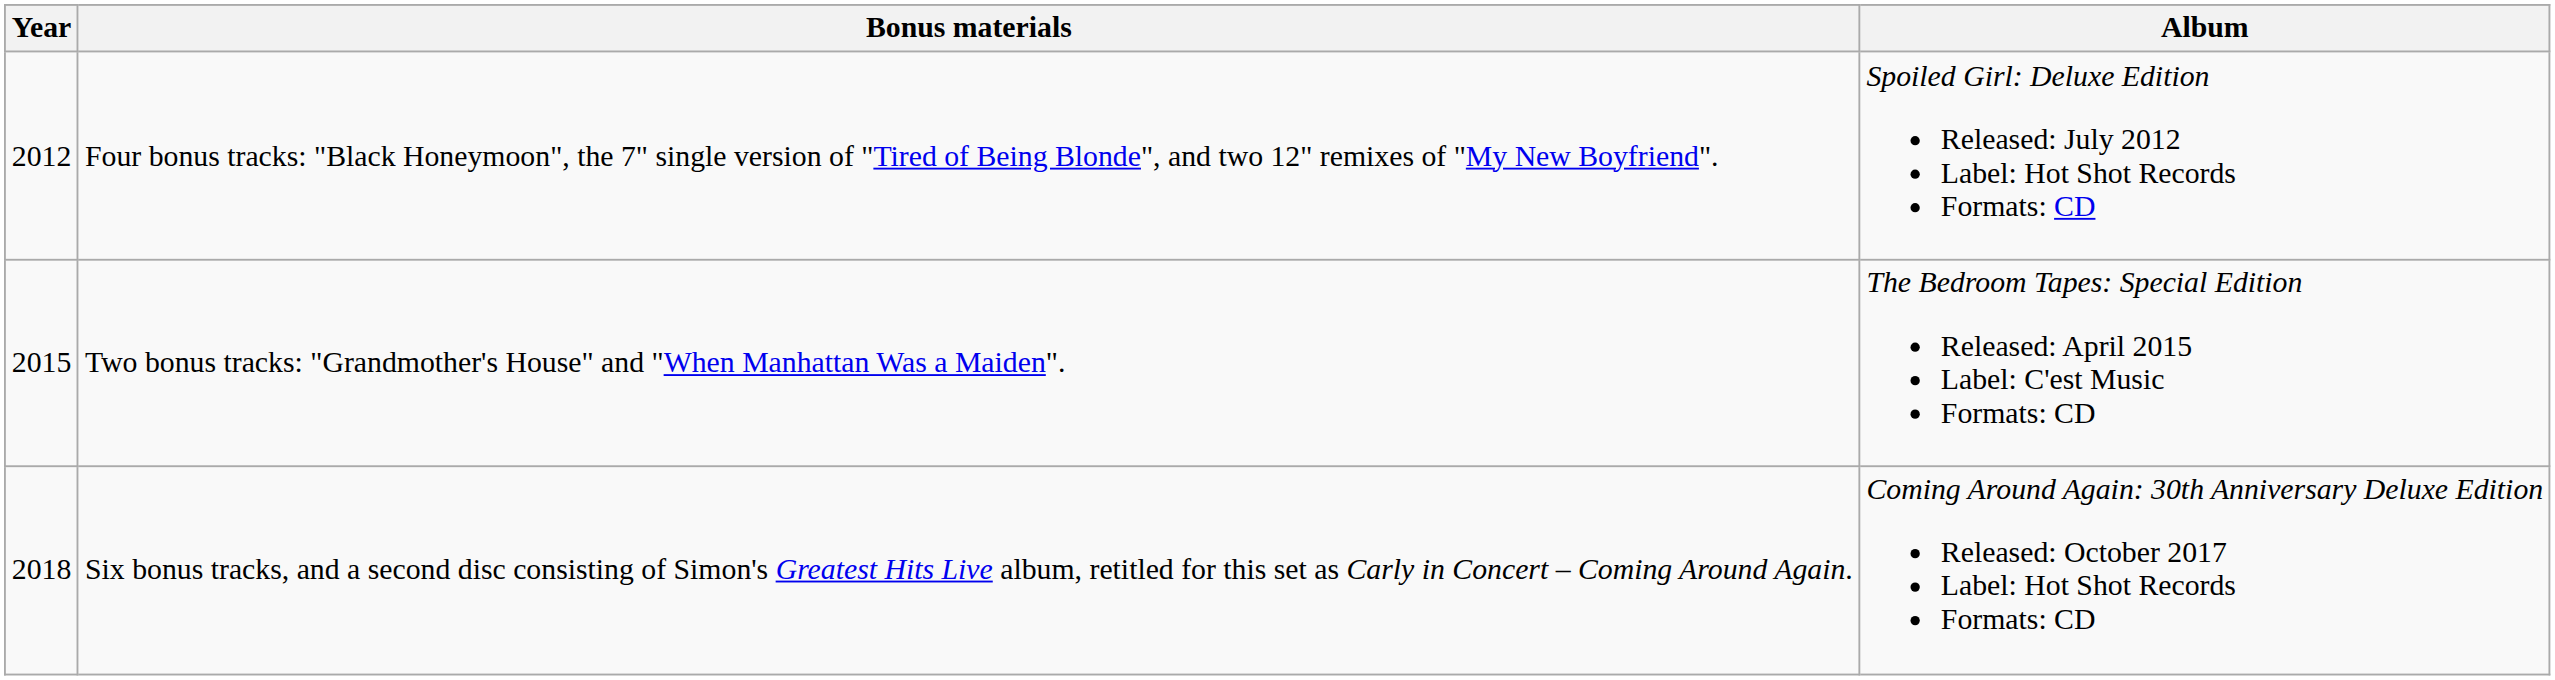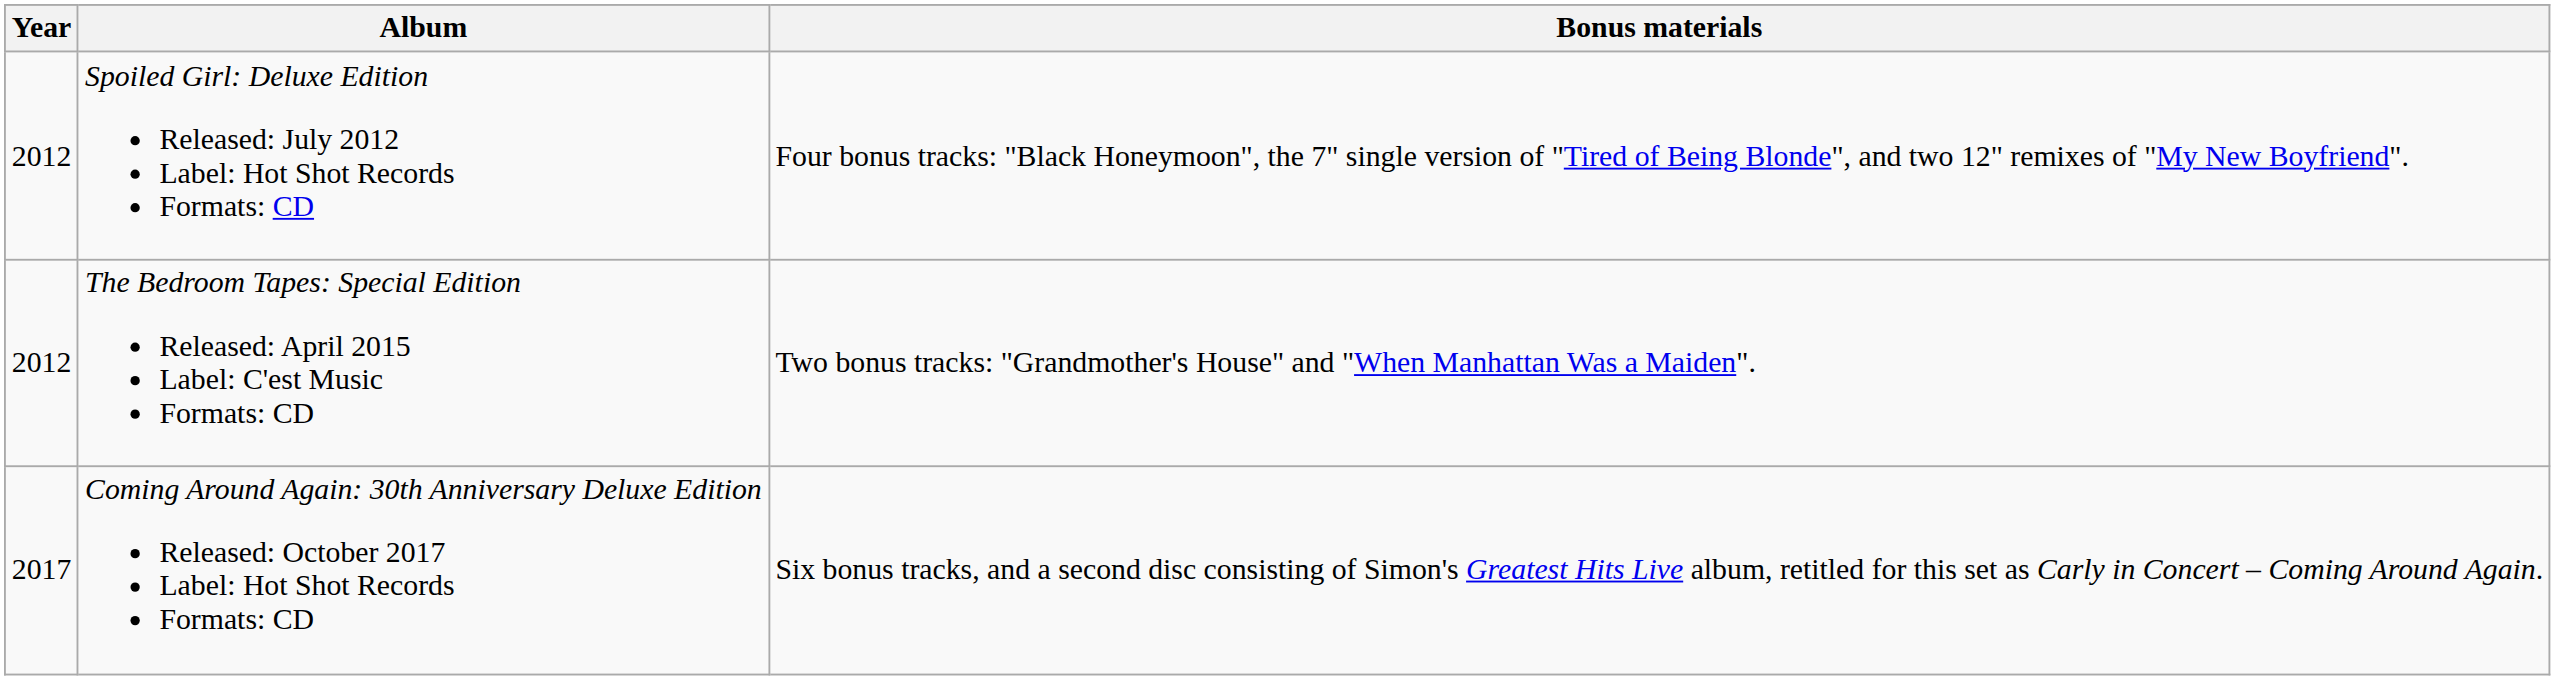columns swapped: (2205, 28) <-> (969, 28)
(42, 362) 2015 -> (42, 362) 2012
(42, 569) 2018 -> (42, 569) 2017
